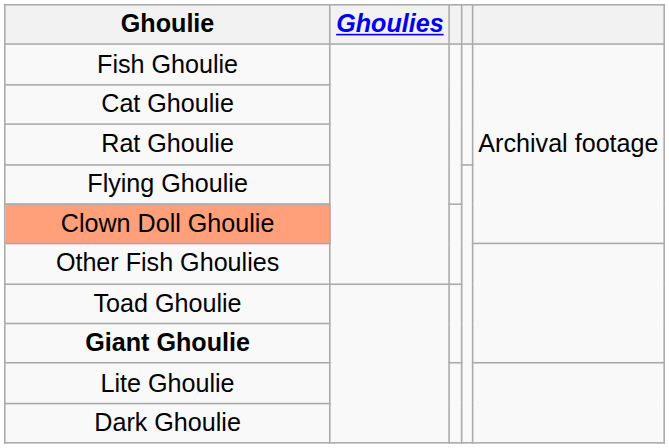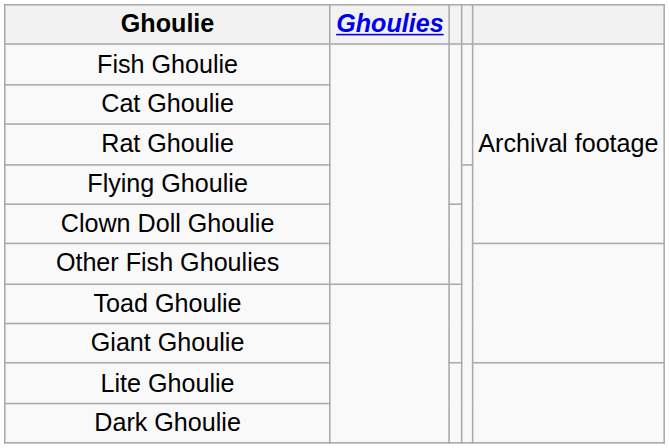(168, 223) lightsalmon background -> (168, 223) no background
(168, 343) bold -> (168, 343) normal
